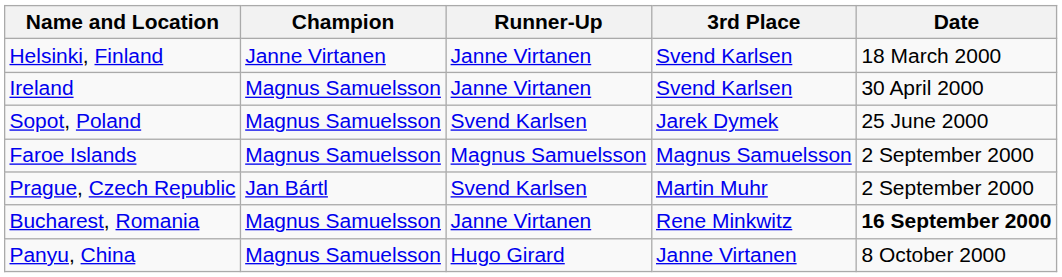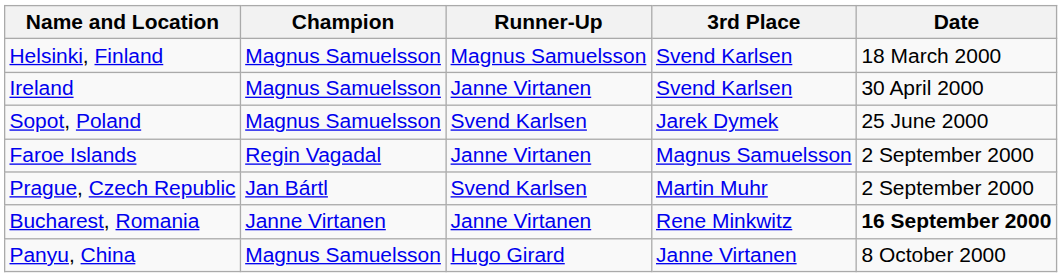(315, 55) Janne Virtanen -> (343, 55) Magnus Samuelsson
(521, 55) Janne Virtanen -> (548, 55) Magnus Samuelsson
(343, 155) Magnus Samuelsson -> (313, 155) Regin Vagadal
(548, 155) Magnus Samuelsson -> (521, 155) Janne Virtanen
(343, 221) Magnus Samuelsson -> (315, 221) Janne Virtanen
